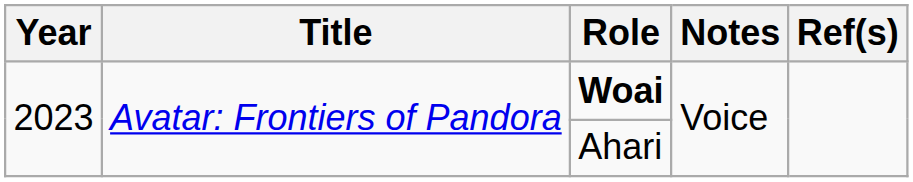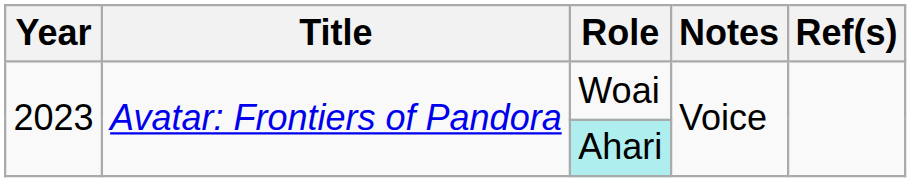(621, 90) bold -> (619, 90) normal
(620, 147) no background -> (620, 147) paleturquoise background
